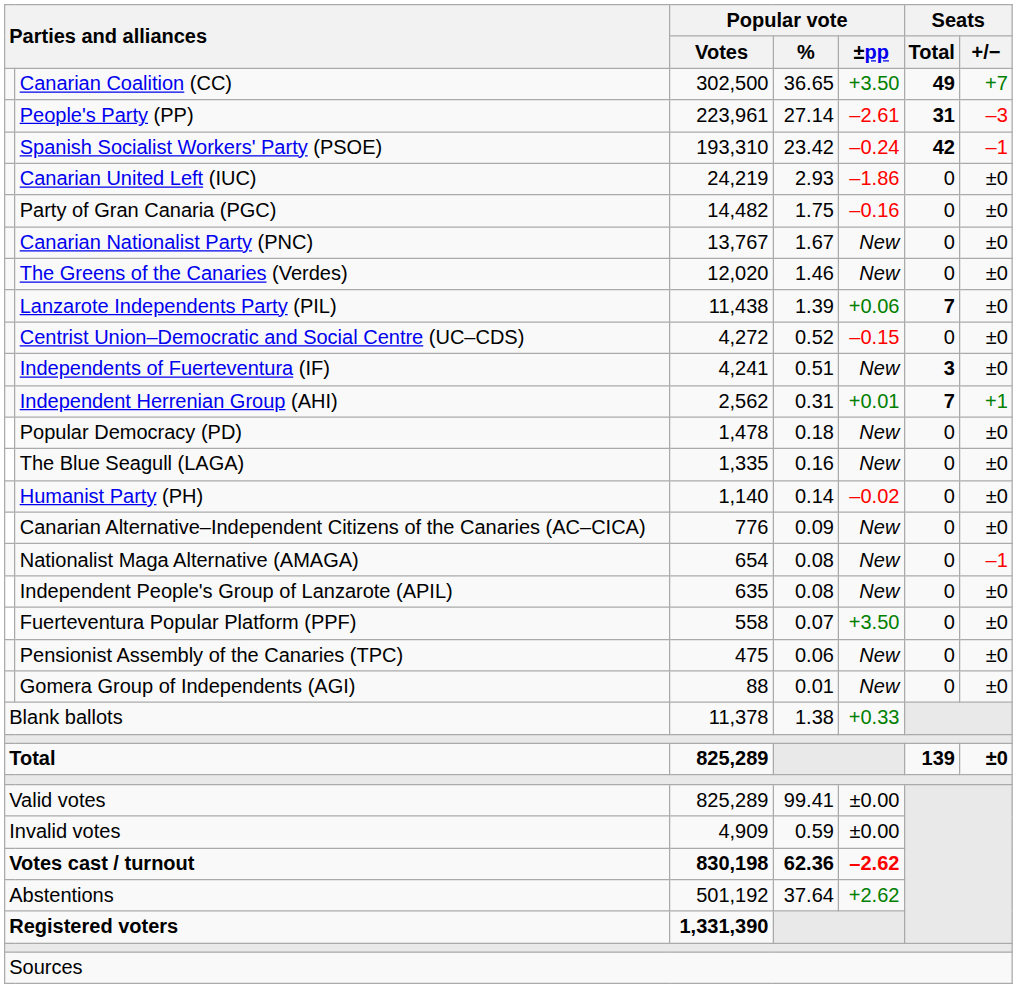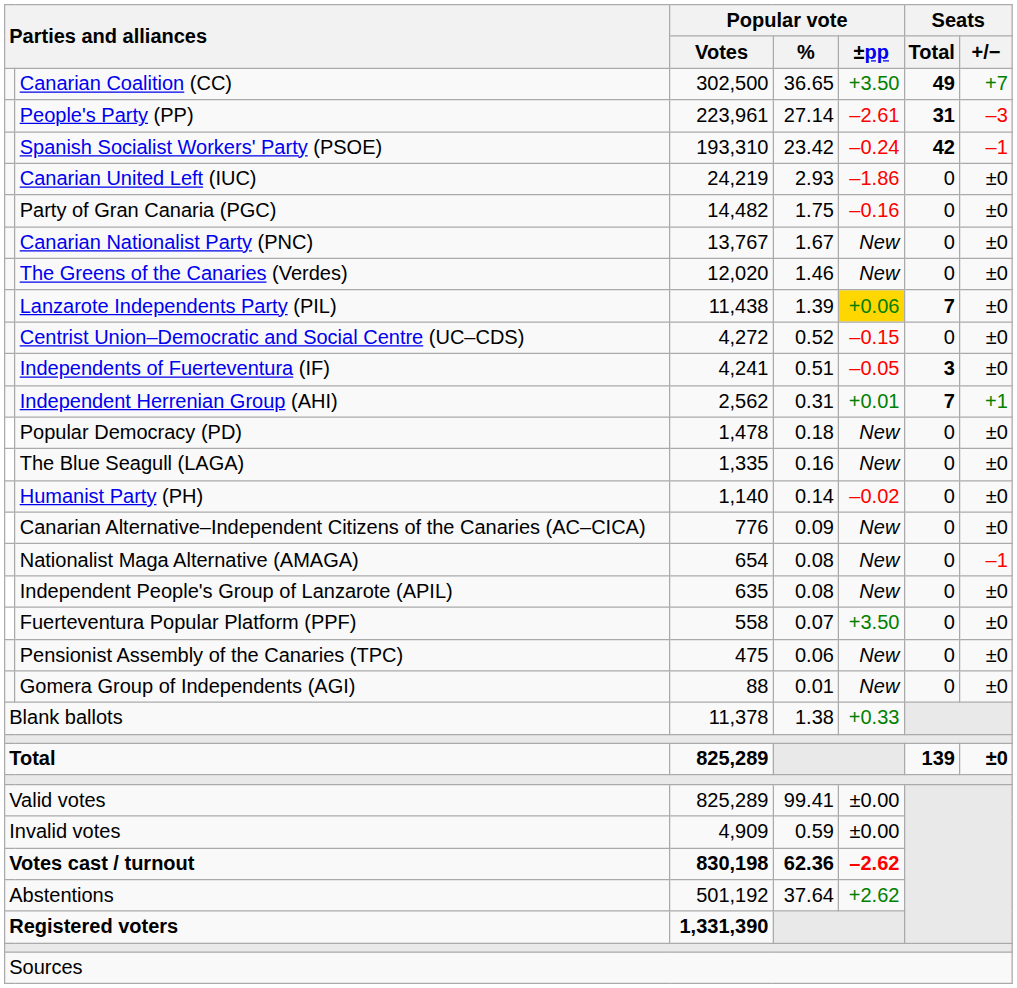(874, 305) no background -> (874, 305) gold background
(879, 369) New -> (874, 369) –0.05
